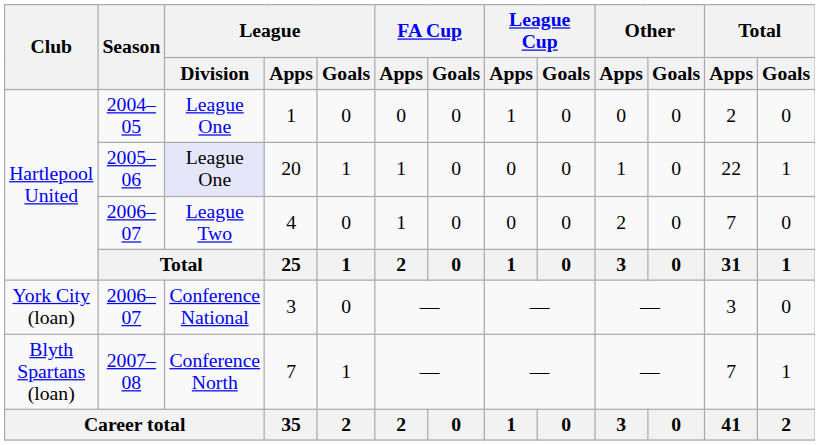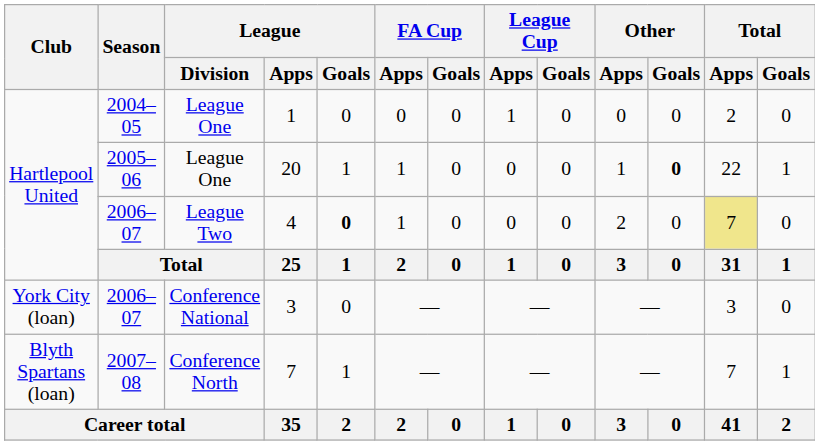(215, 169) lavender background -> (215, 169) no background
(676, 169) normal -> (676, 169) bold
(346, 222) normal -> (346, 222) bold
(731, 222) no background -> (731, 222) khaki background
